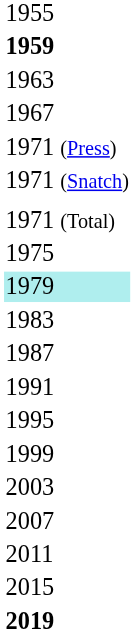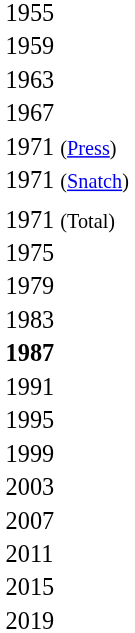(30, 46) bold -> (30, 46) normal
(30, 286) paleturquoise background -> (30, 286) no background
(30, 353) normal -> (30, 353) bold
(30, 620) bold -> (30, 620) normal
